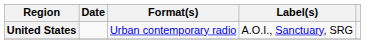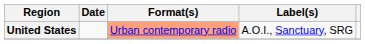(173, 30) no background -> (173, 30) lightsalmon background
